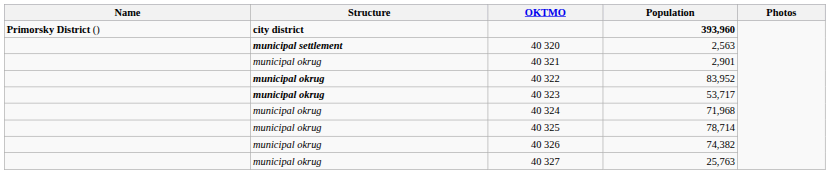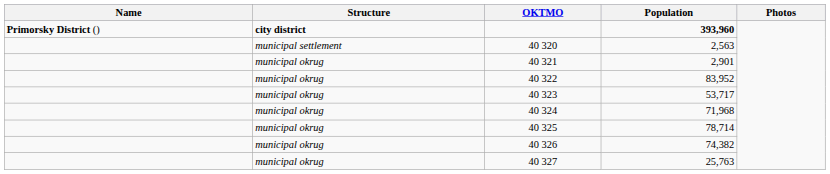(298, 45) bold -> (298, 45) normal
(289, 78) bold -> (290, 78) normal
(289, 95) bold -> (290, 95) normal
